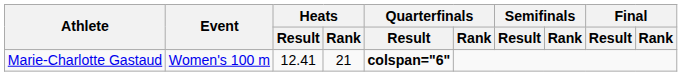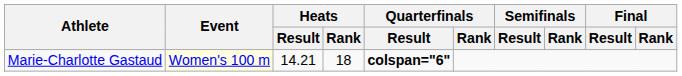(219, 61) no background -> (219, 61) lightyellow background
(298, 61) 12.41 -> (298, 61) 14.21
(344, 61) 21 -> (344, 61) 18
